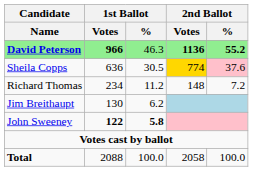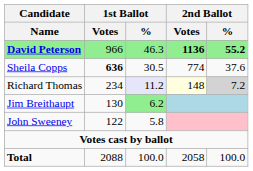(114, 49) bold -> (114, 49) normal
(114, 67) normal -> (114, 67) bold
(196, 67) gold background -> (196, 67) no background
(235, 67) pink background -> (235, 67) no background
(154, 85) no background -> (154, 85) lavender background
(196, 85) no background -> (196, 85) lightyellow background
(238, 85) no background -> (238, 85) lightgrey background
(157, 103) no background -> (157, 103) lightgreen background
(114, 121) bold -> (114, 121) normal
(157, 121) bold -> (157, 121) normal
